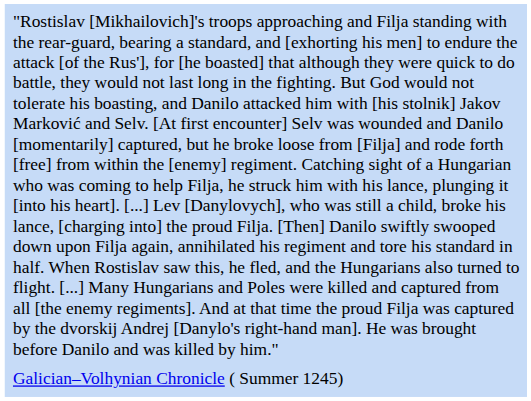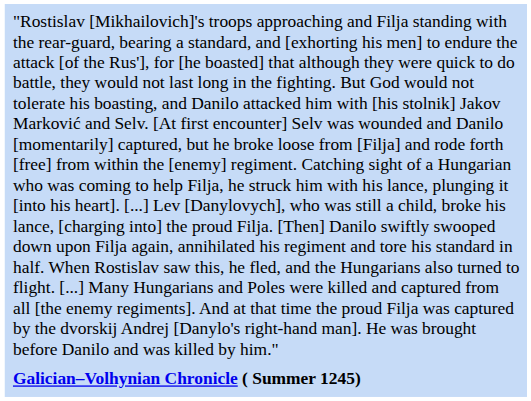(178, 378) normal -> (187, 378) bold
